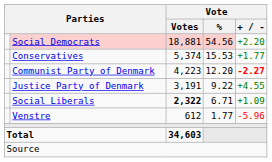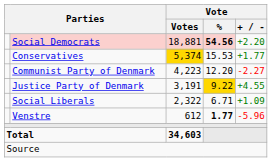(219, 41) normal -> (219, 41) bold
(188, 56) no background -> (188, 56) gold background
(251, 71) bold -> (251, 71) normal
(222, 86) no background -> (222, 86) gold background
(188, 101) bold -> (188, 101) normal
(222, 116) normal -> (222, 116) bold
